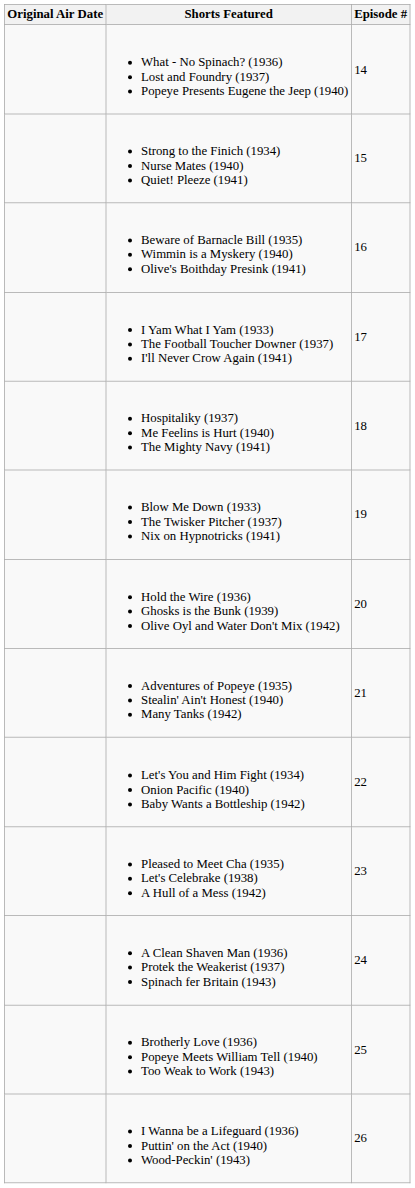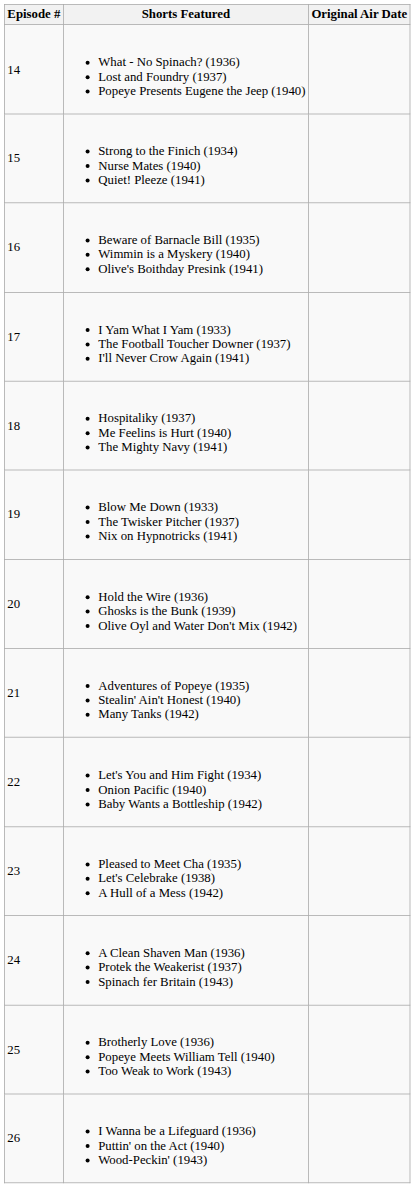columns swapped: (381, 14) <-> (55, 14)
